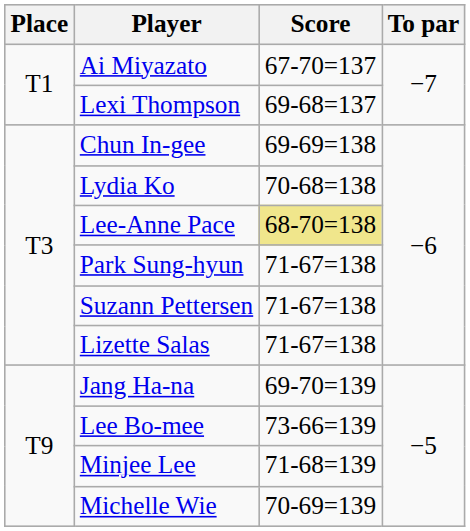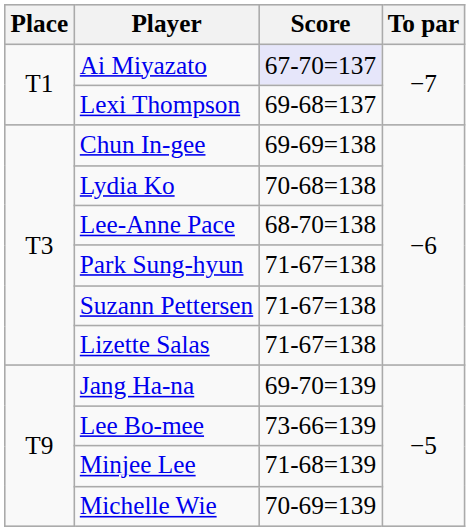(320, 64) no background -> (320, 64) lavender background
(320, 225) khaki background -> (320, 225) no background
